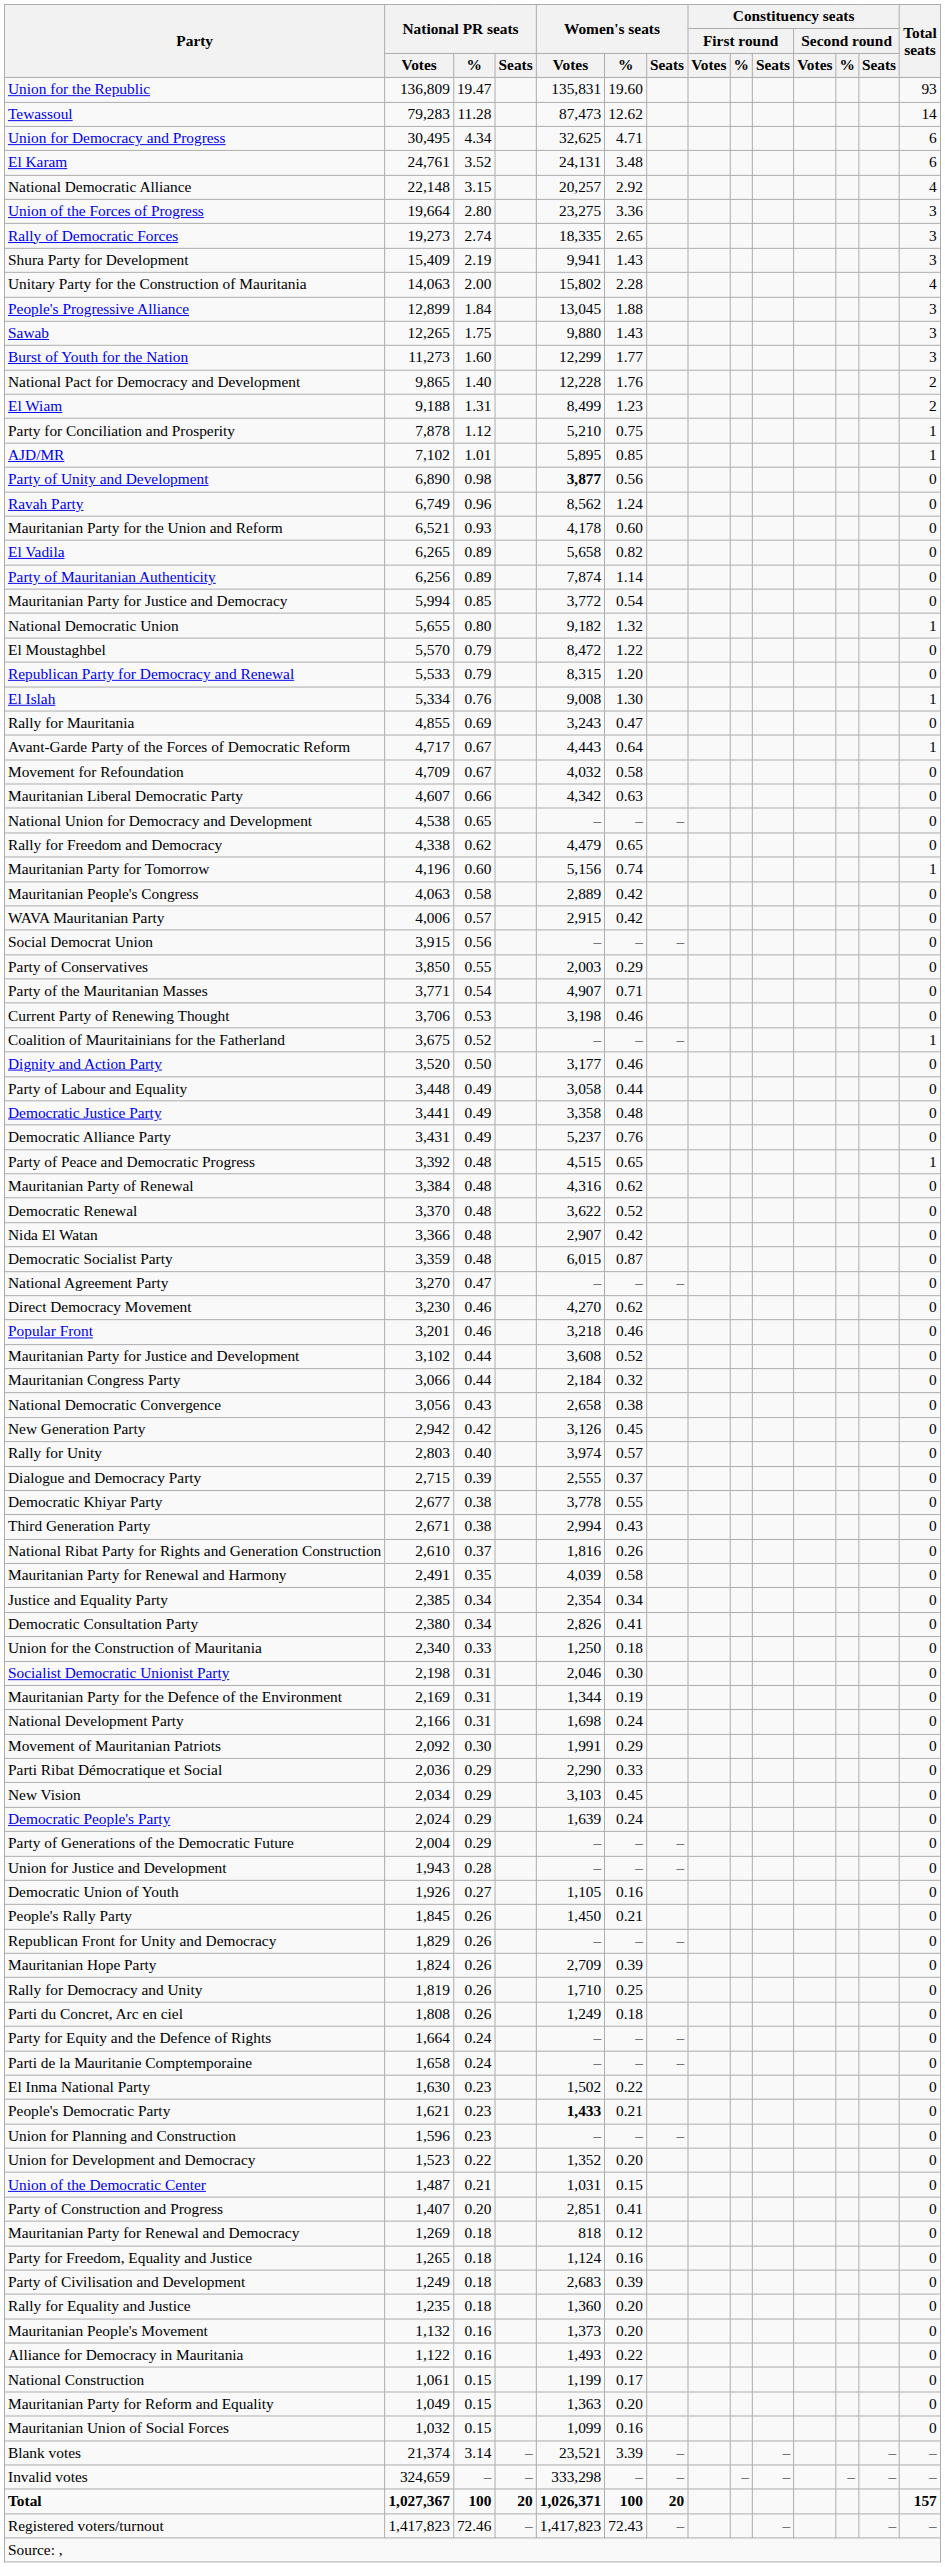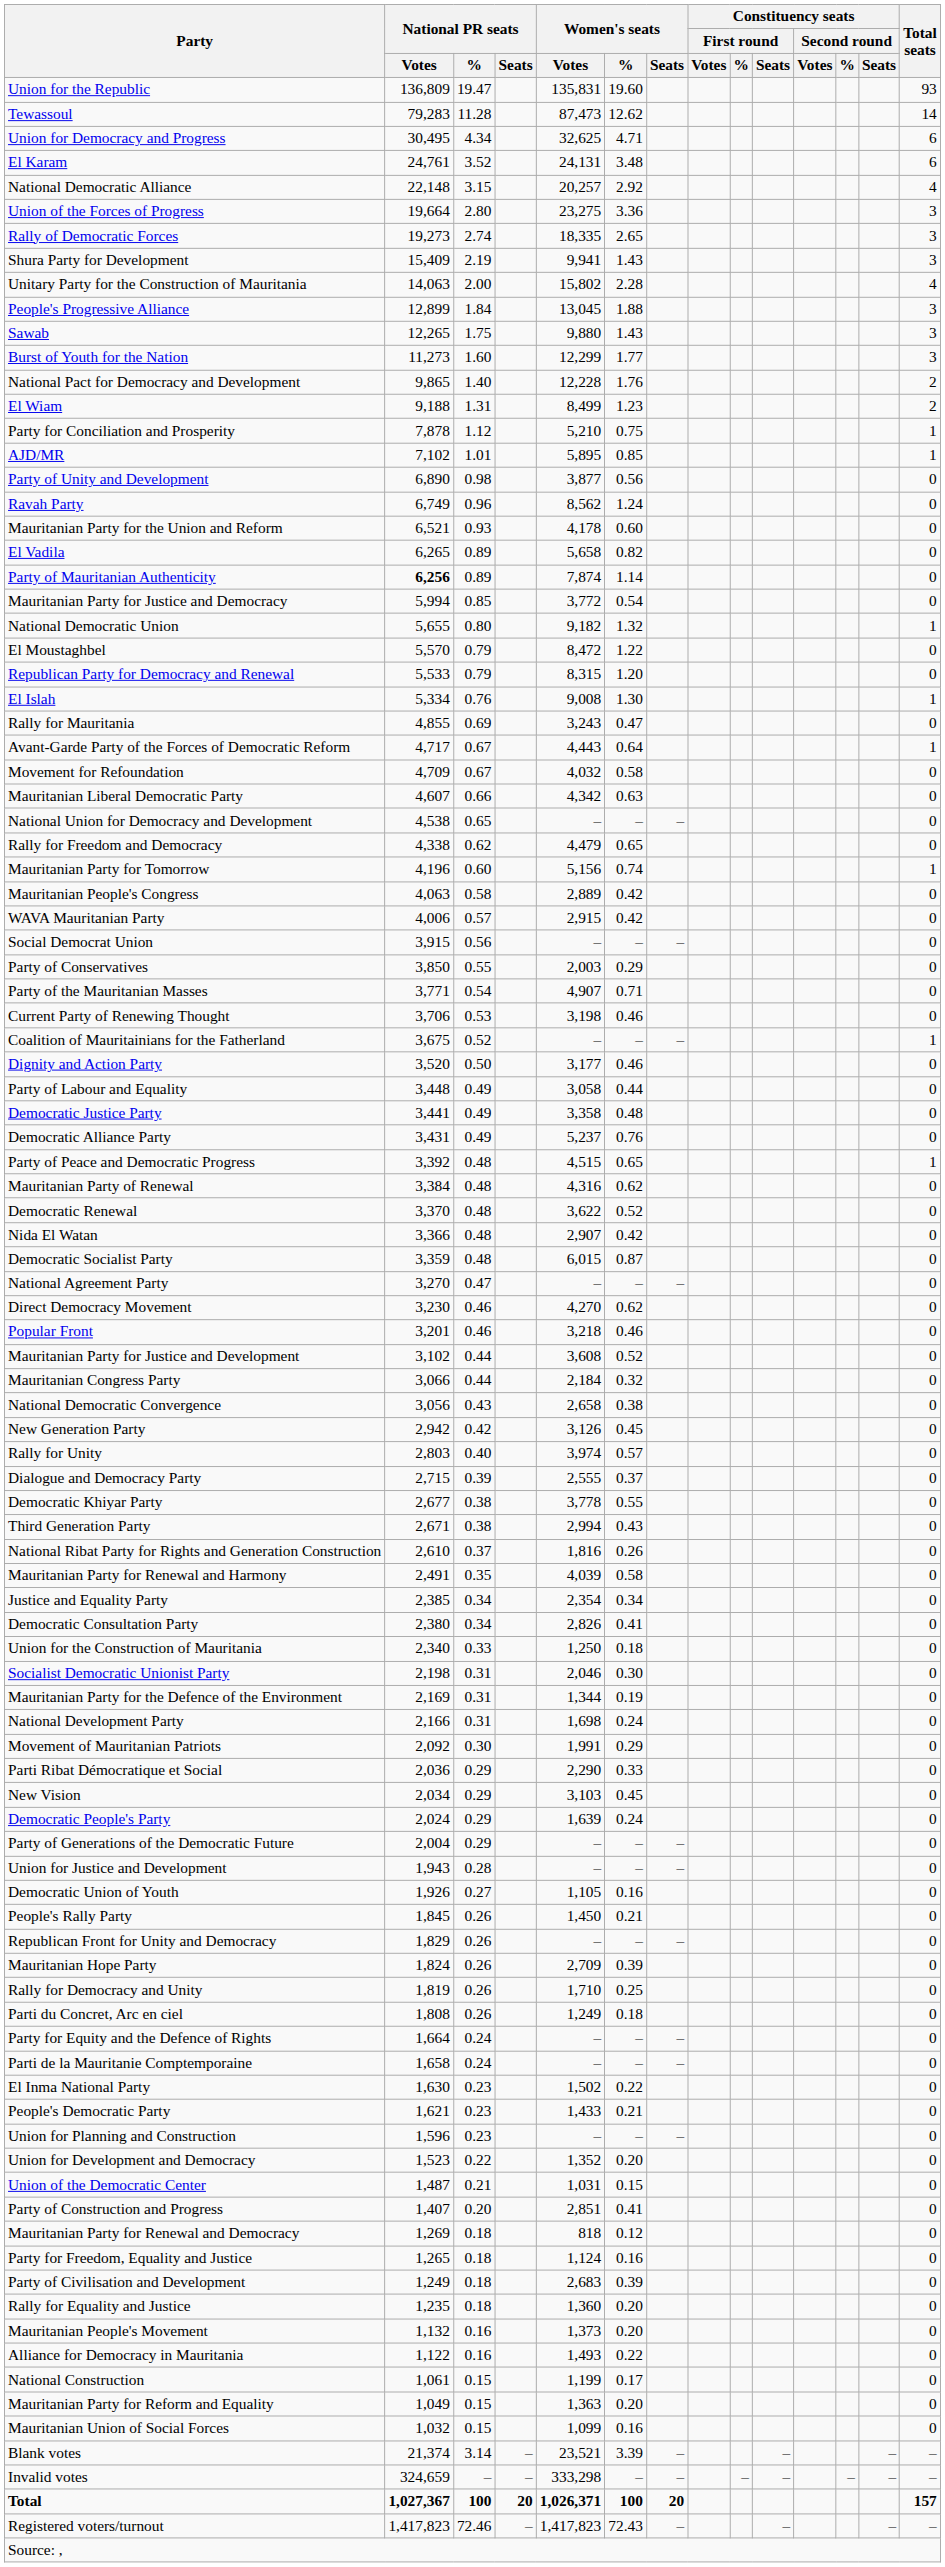(584, 479) bold -> (584, 479) normal
(433, 576) normal -> (433, 576) bold
(584, 2111) bold -> (584, 2111) normal
